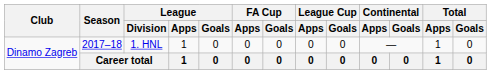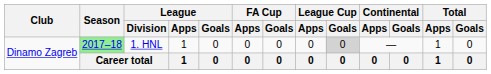(102, 45) no background -> (102, 45) lightgreen background
(343, 45) no background -> (343, 45) lightgrey background
